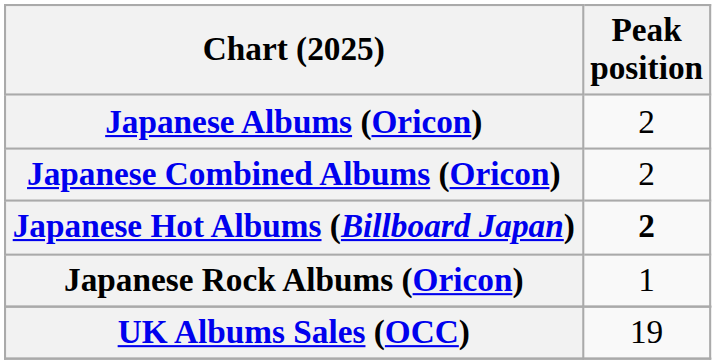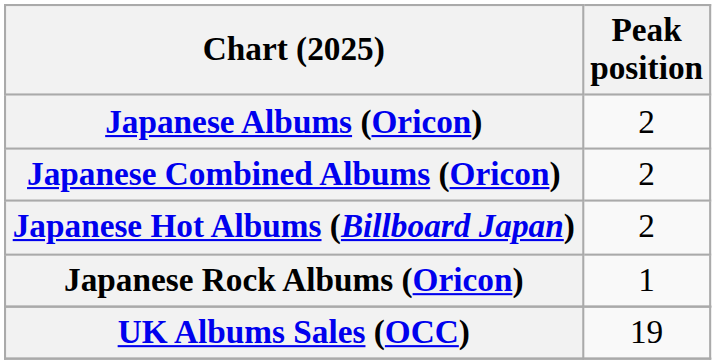(647, 226) bold -> (647, 226) normal
